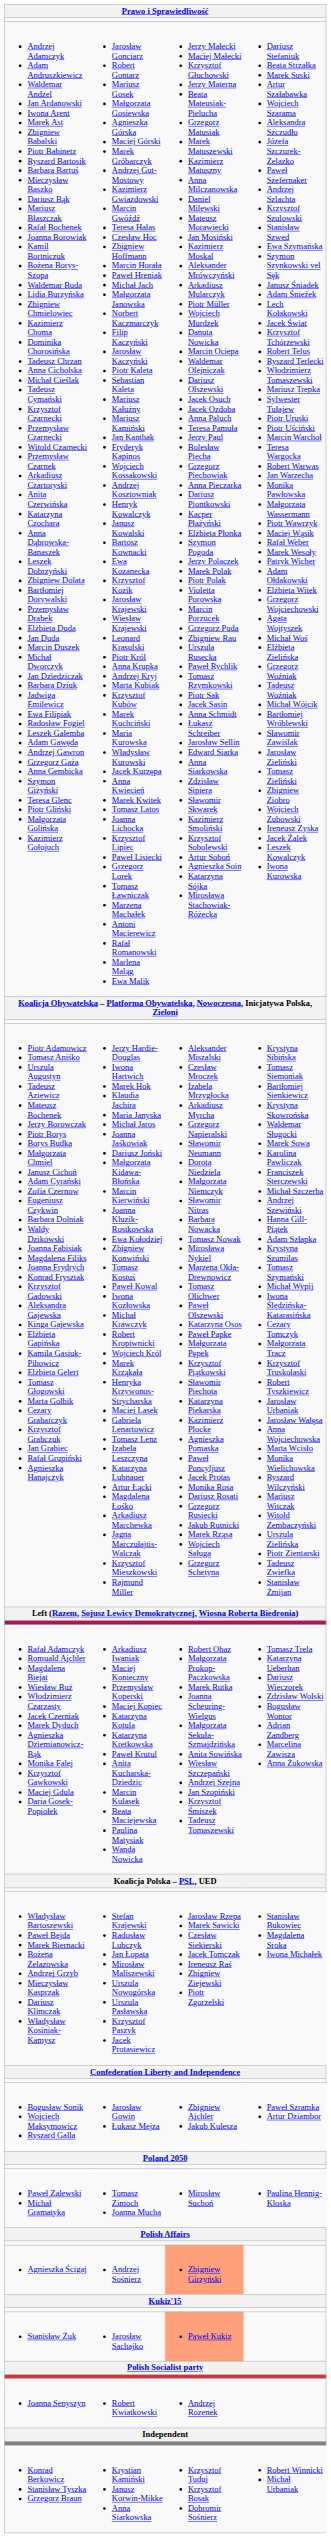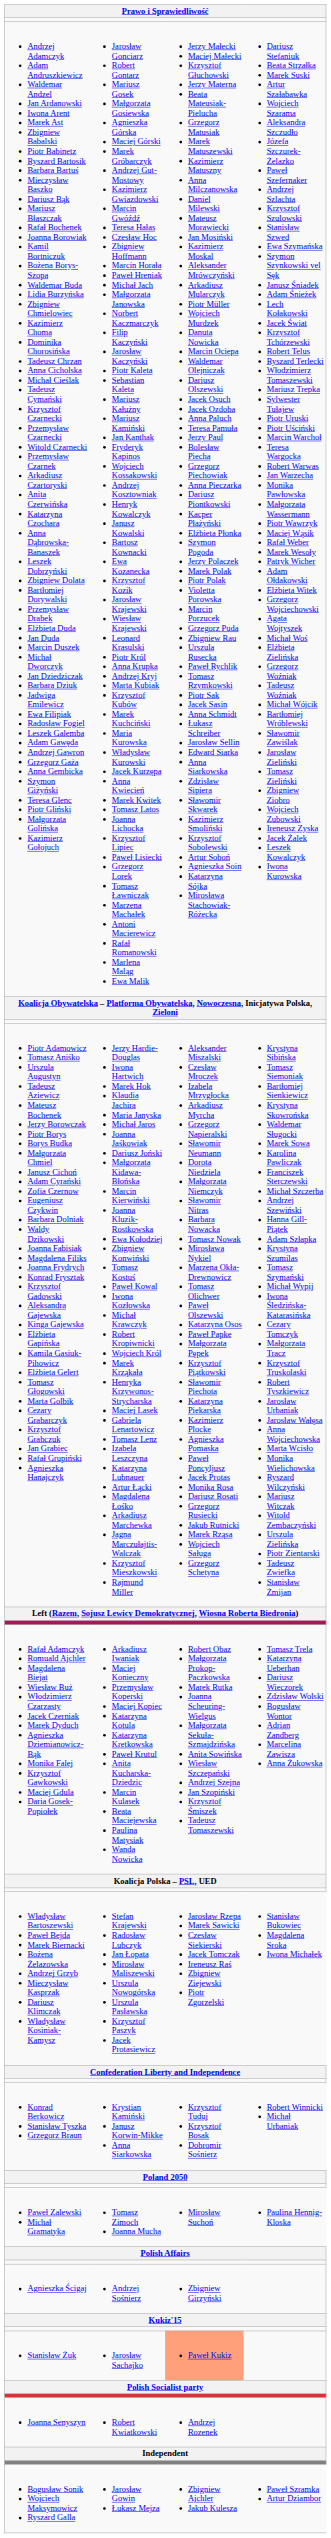rows swapped: (47, 2484) <-> (47, 2122)
(204, 2274) lightsalmon background -> (204, 2293) no background
